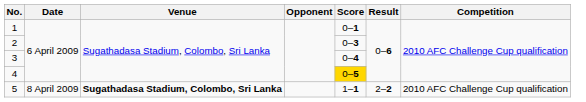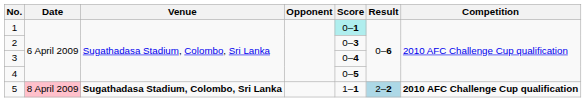(351, 27) no background -> (351, 27) paleturquoise background
(351, 74) gold background -> (351, 74) no background
(53, 89) no background -> (53, 89) pink background
(383, 89) no background -> (383, 89) lightblue background
(485, 89) normal -> (491, 89) bold
